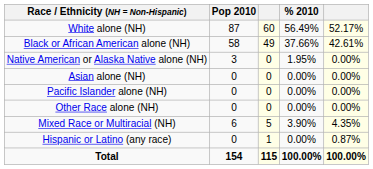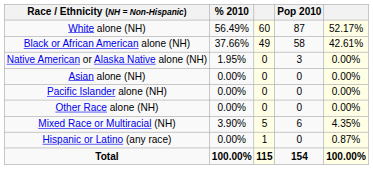columns swapped: (234, 12) <-> (302, 12)
